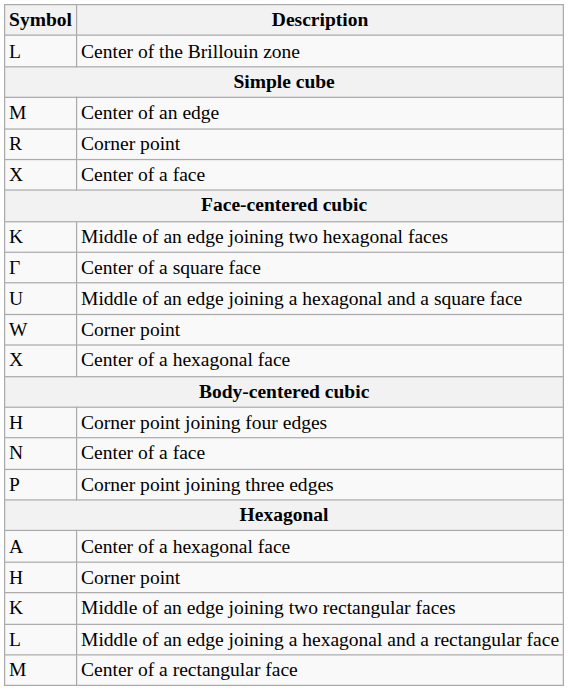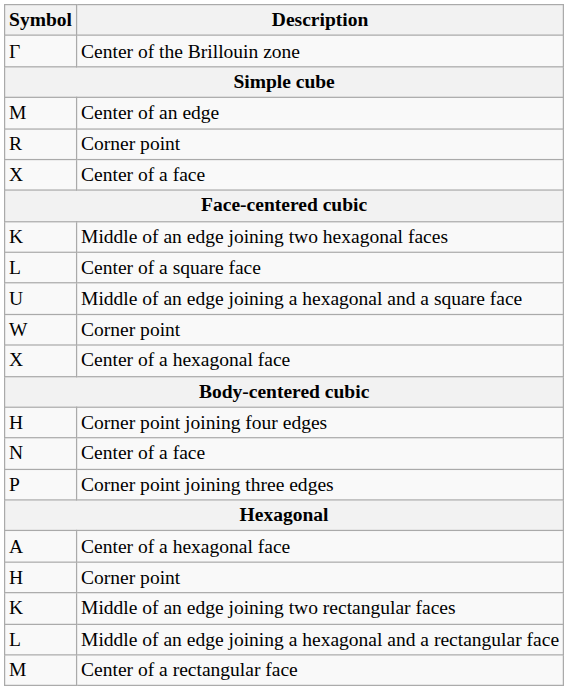(15, 50) L -> (15, 50) Γ
(15, 267) Γ -> (15, 267) L
